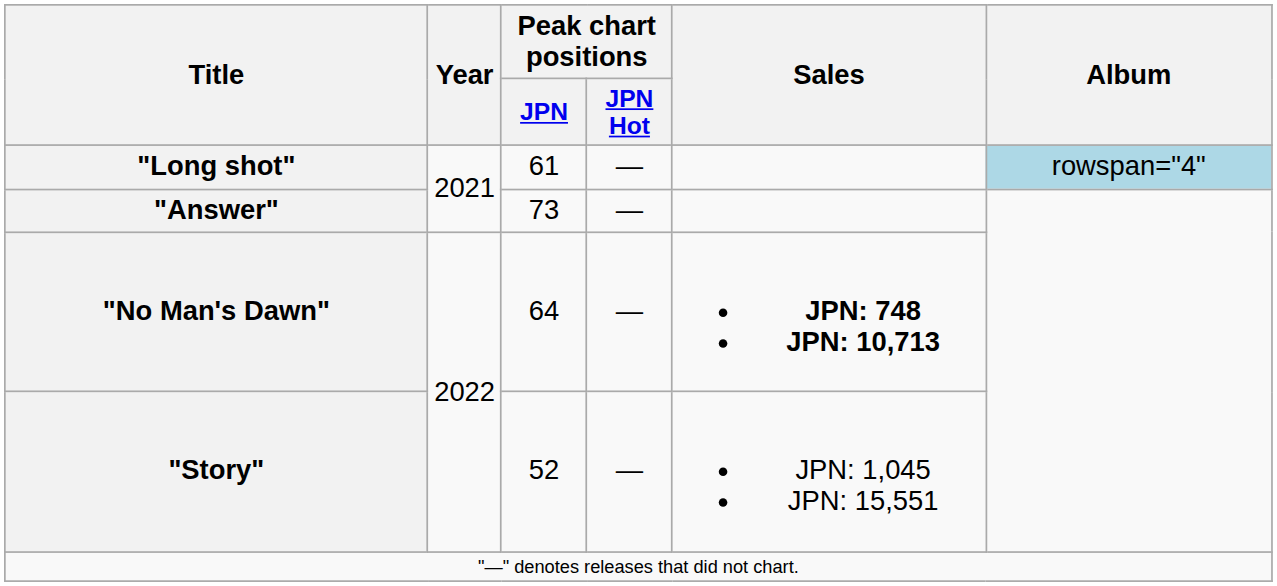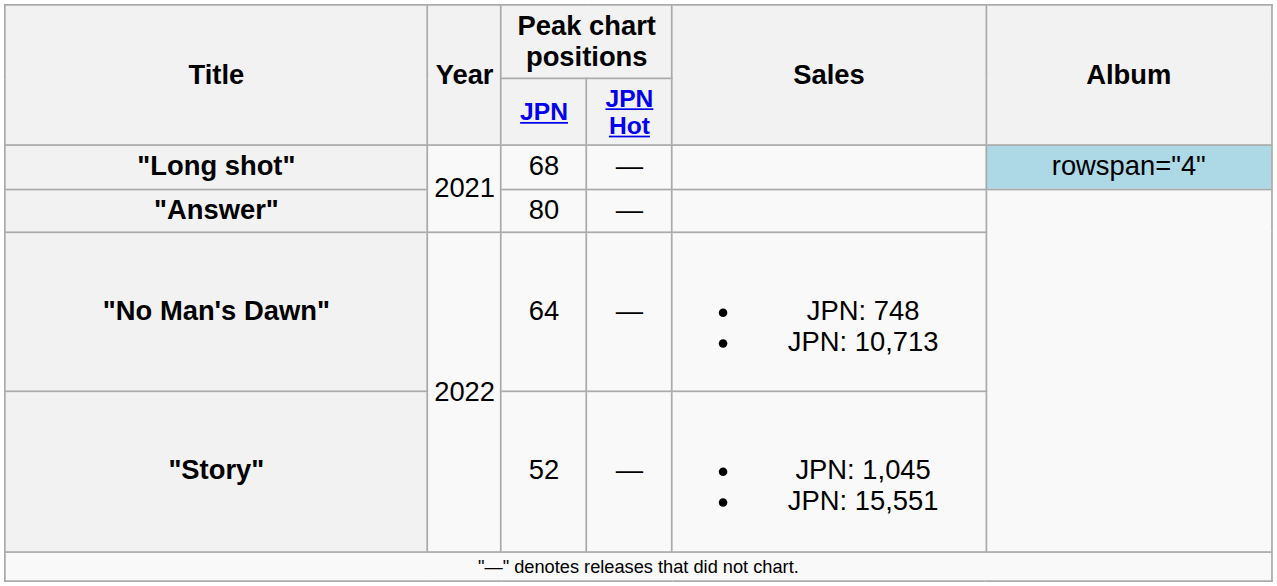(544, 166) 61 -> (544, 166) 68
(544, 210) 73 -> (544, 210) 80
(829, 327) bold -> (829, 327) normal
